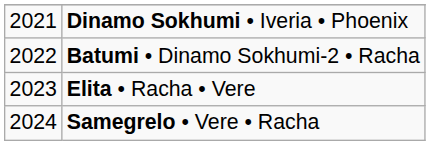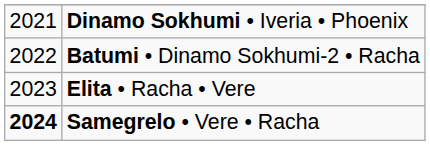(33, 122) normal -> (33, 122) bold
